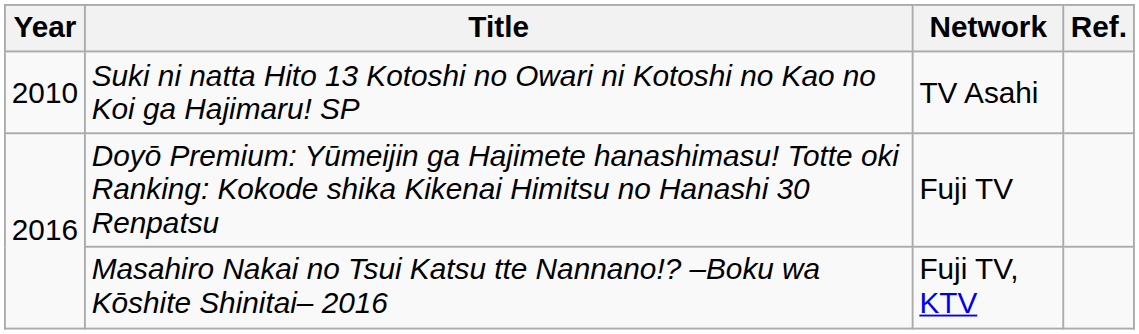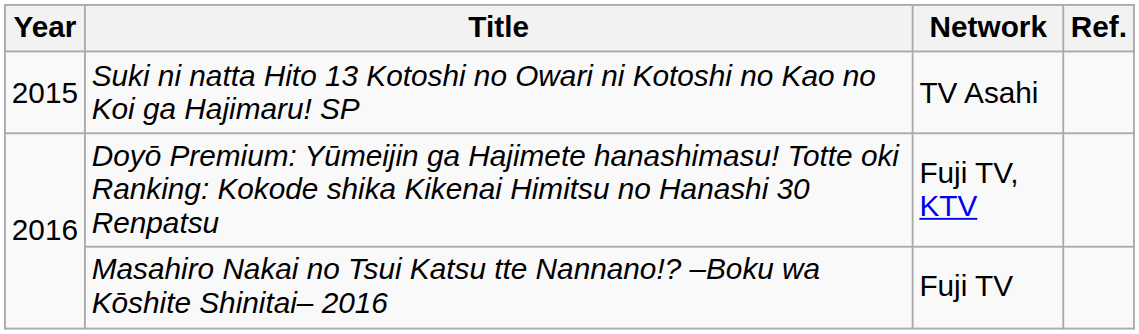(45, 92) 2010 -> (45, 92) 2015
(966, 189) Fuji TV -> (969, 189) Fuji TV, KTV
(969, 286) Fuji TV, KTV -> (966, 286) Fuji TV
